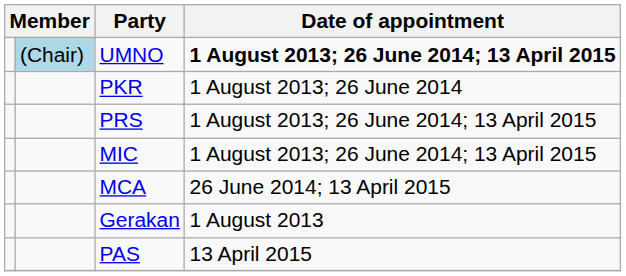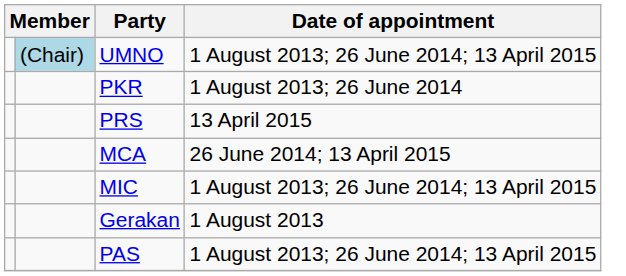(403, 54) bold -> (393, 54) normal
(393, 120) 1 August 2013; 26 June 2014; 13 April 2015 -> (251, 120) 13 April 2015
rows swapped: (119, 154) <-> (123, 187)
(251, 253) 13 April 2015 -> (393, 253) 1 August 2013; 26 June 2014; 13 April 2015
